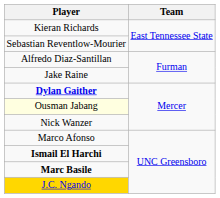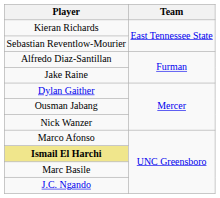(66, 91) bold -> (66, 91) normal
(66, 106) lightyellow background -> (66, 106) no background
(66, 153) no background -> (66, 153) khaki background
(66, 169) bold -> (66, 169) normal
(66, 185) gold background -> (66, 185) no background
